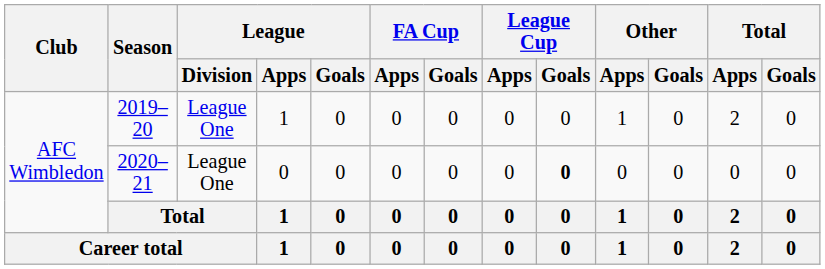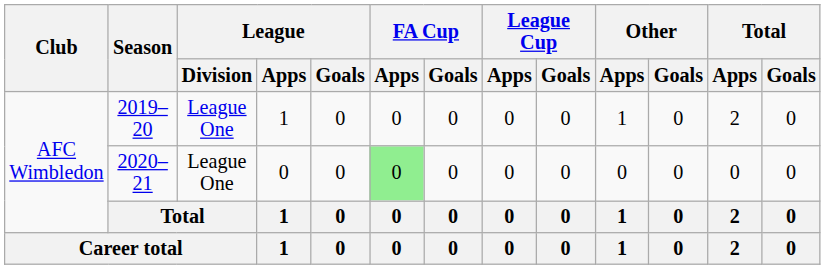(397, 173) no background -> (397, 173) lightgreen background
(566, 173) bold -> (566, 173) normal
